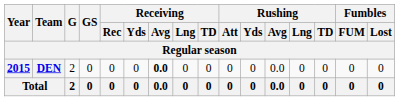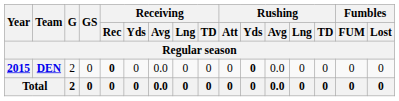(112, 68) normal -> (112, 68) bold
(161, 68) bold -> (161, 68) normal
(253, 68) normal -> (253, 68) bold
